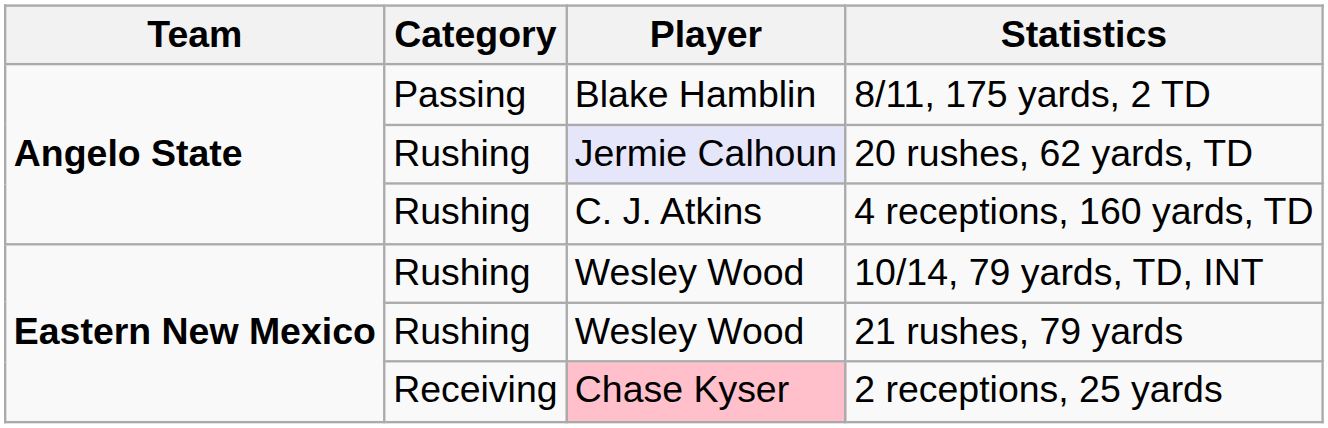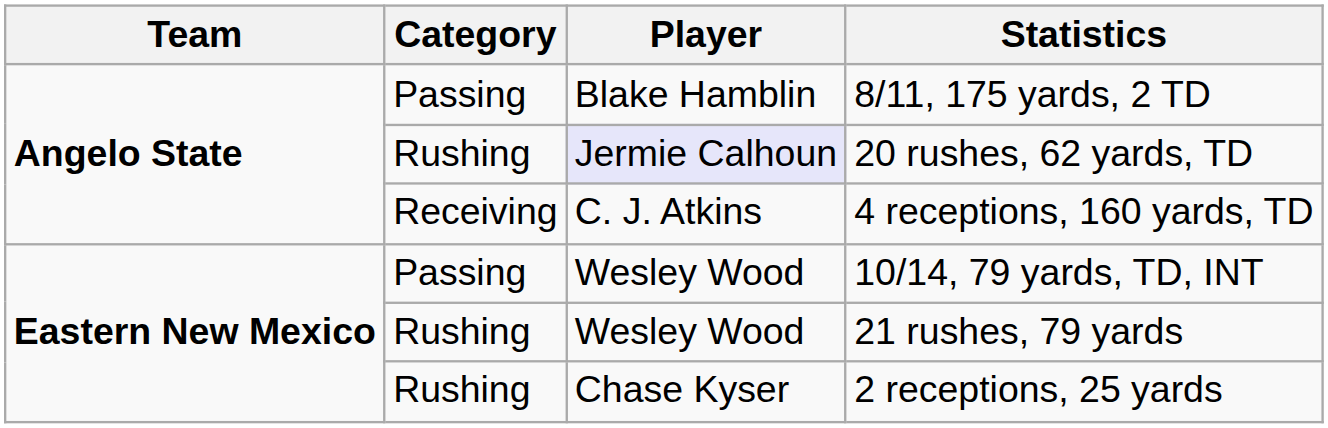(462, 212) Rushing -> (475, 212) Receiving
(462, 272) Rushing -> (460, 272) Passing
(475, 390) Receiving -> (462, 390) Rushing
(682, 390) pink background -> (682, 390) no background
